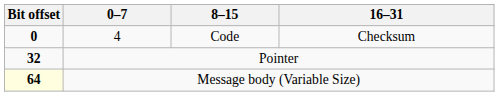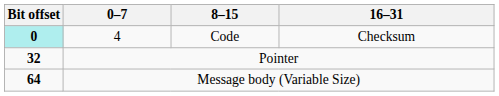(34, 36) no background -> (34, 36) paleturquoise background
(34, 79) lightyellow background -> (34, 79) no background
